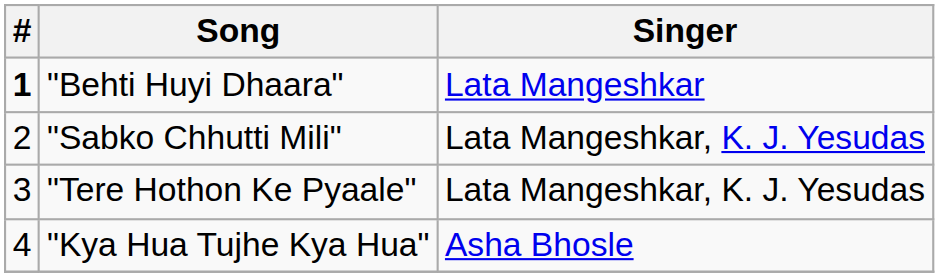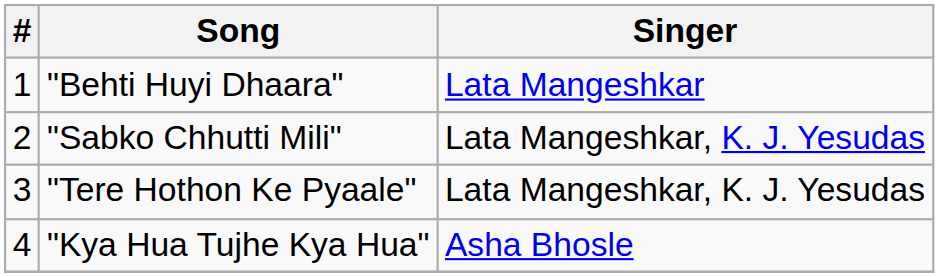(22, 84) bold -> (22, 84) normal
